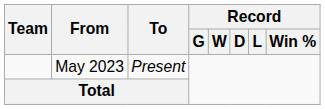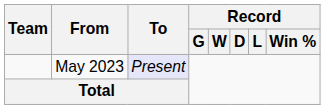(158, 66) no background -> (158, 66) lavender background
